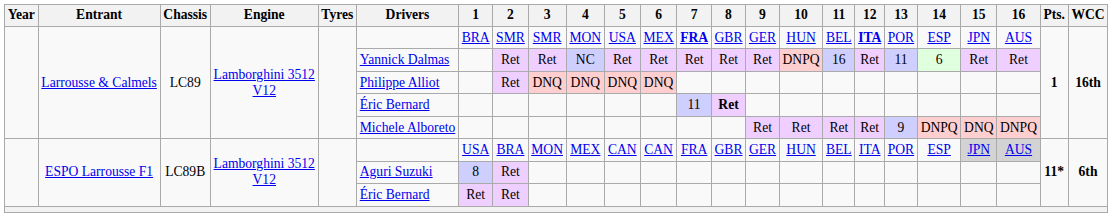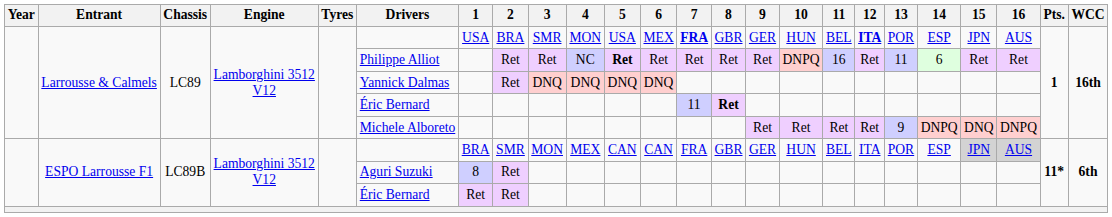(476, 37) BRA -> (476, 37) USA
(510, 37) SMR -> (510, 37) BRA
(405, 60) Yannick Dalmas -> (400, 60) Philippe Alliot
(622, 60) normal -> (622, 60) bold
(400, 82) Philippe Alliot -> (405, 82) Yannick Dalmas
(476, 149) USA -> (476, 149) BRA
(510, 149) BRA -> (510, 149) SMR
